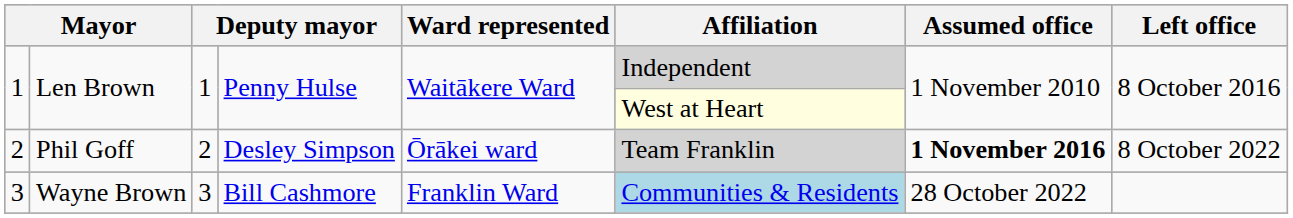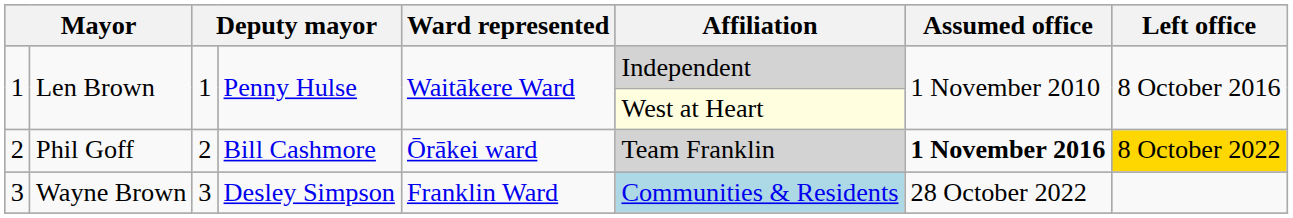(309, 150) Desley Simpson -> (300, 150) Bill Cashmore
(1199, 150) no background -> (1199, 150) gold background
(300, 191) Bill Cashmore -> (309, 191) Desley Simpson
